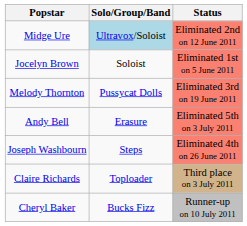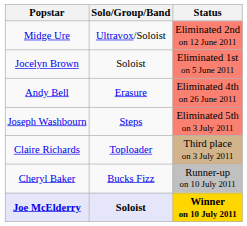(131, 35) lightblue background -> (131, 35) no background
- row: (47, 92)
(208, 121) Eliminated 5th on 3 July 2011 -> (208, 92) Eliminated 4th on 26 June 2011
(208, 150) Eliminated 4th on 26 June 2011 -> (208, 121) Eliminated 5th on 3 July 2011
+ row: (47, 207)
